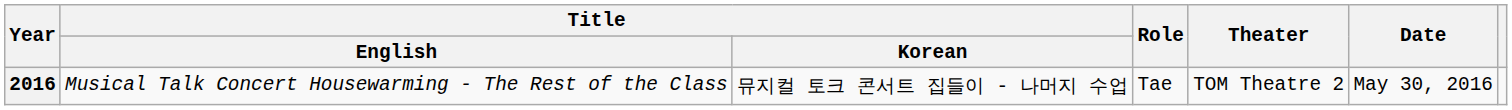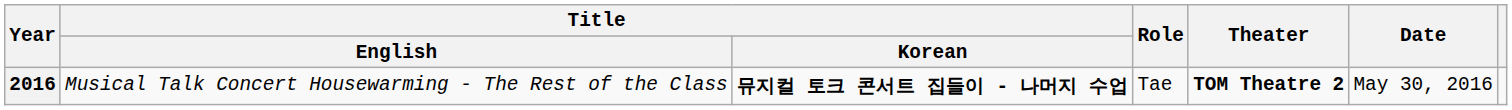(933, 87) normal -> (933, 87) bold
(1269, 86) normal -> (1269, 86) bold
